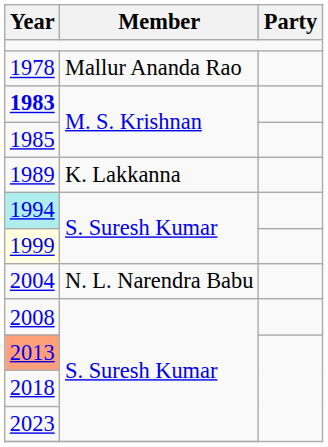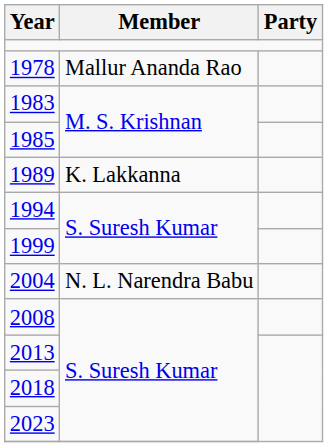(32, 103) bold -> (32, 103) normal
(32, 210) paleturquoise background -> (32, 210) no background
(32, 245) lightyellow background -> (32, 245) no background
(32, 352) lightsalmon background -> (32, 352) no background
